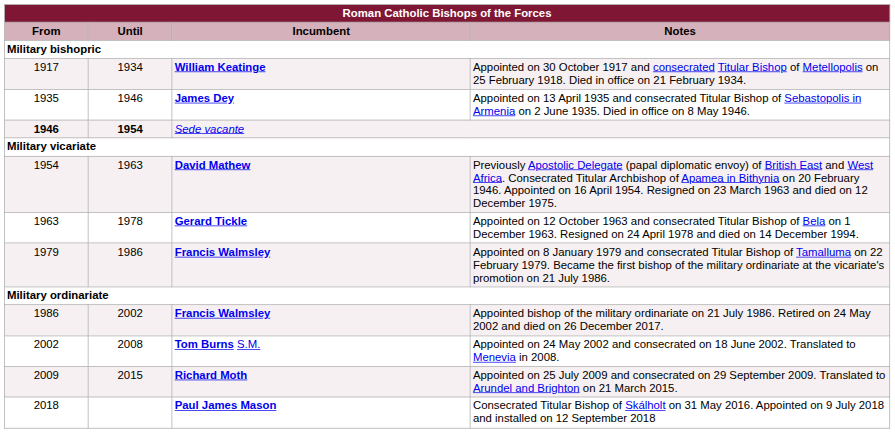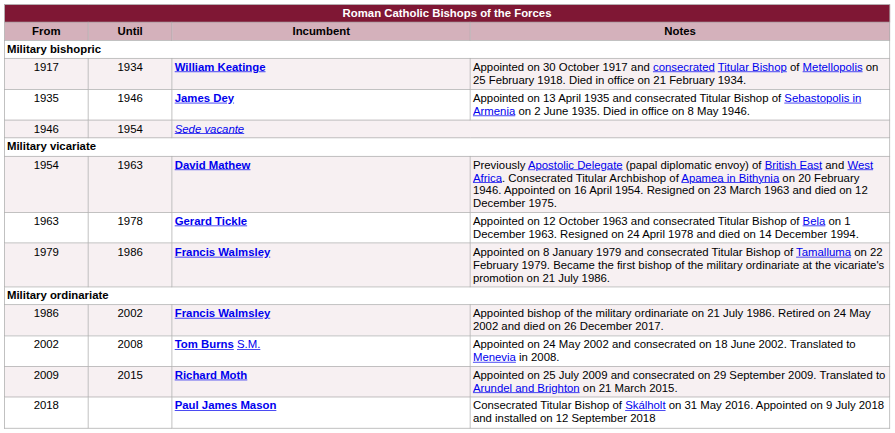(46, 129) bold -> (46, 129) normal
(130, 129) bold -> (130, 129) normal
